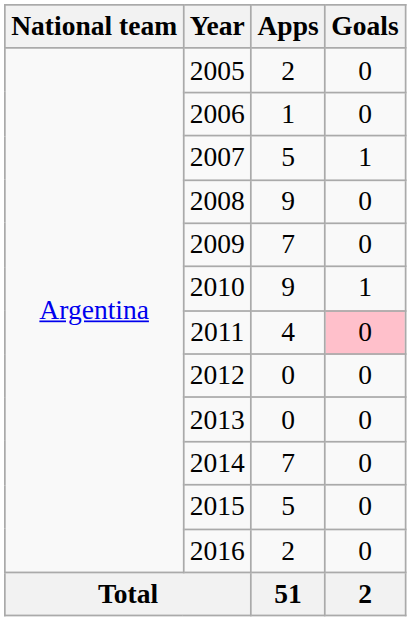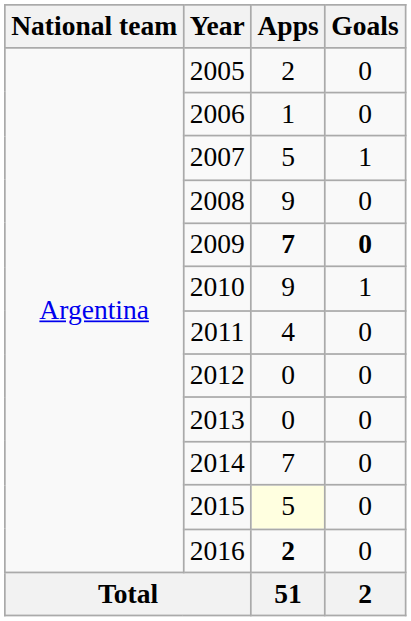(288, 244) normal -> (288, 244) bold
(365, 244) normal -> (365, 244) bold
(365, 331) pink background -> (365, 331) no background
(288, 506) no background -> (288, 506) lightyellow background
(288, 550) normal -> (288, 550) bold
